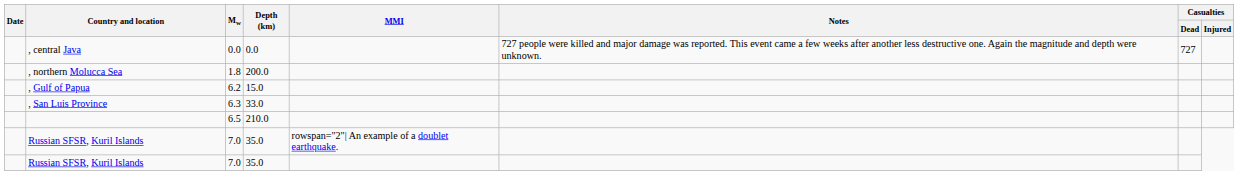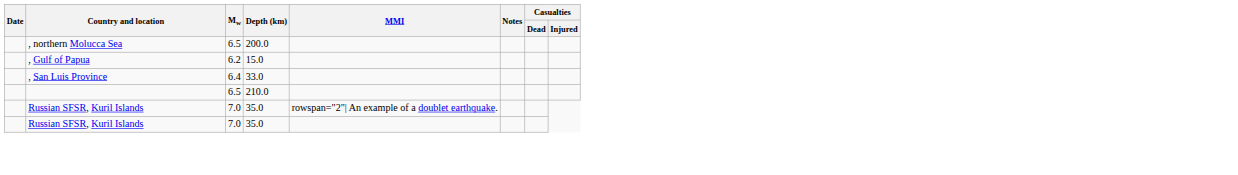- row: (55, 50)
(234, 71) 1.8 -> (234, 44) 6.5
(234, 103) 6.3 -> (234, 76) 6.4
